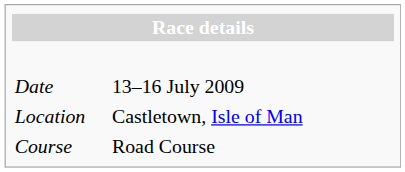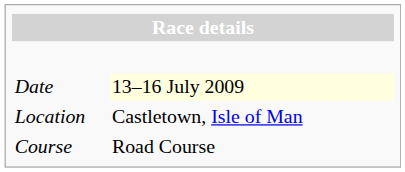(178, 87) no background -> (178, 87) lightyellow background
